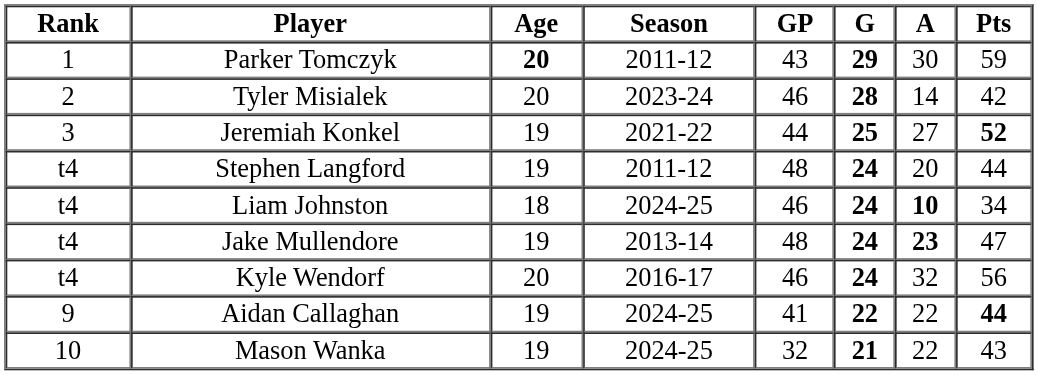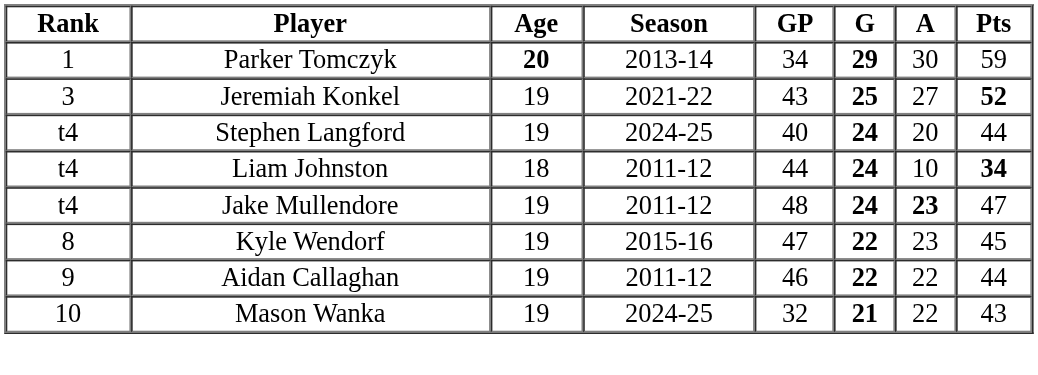(669, 59) 2011-12 -> (669, 59) 2013-14
(795, 59) 43 -> (795, 59) 34
- row: (68, 96)
(795, 132) 44 -> (795, 96) 43
(669, 168) 2011-12 -> (669, 132) 2024-25
(795, 168) 48 -> (795, 132) 40
(669, 204) 2024-25 -> (669, 168) 2011-12
(795, 204) 46 -> (795, 168) 44
(925, 204) bold -> (925, 168) normal
(994, 204) normal -> (994, 168) bold
(669, 241) 2013-14 -> (669, 204) 2011-12
- row: (68, 277)
+ row: (68, 241)
(669, 313) 2024-25 -> (669, 277) 2011-12
(795, 313) 41 -> (795, 277) 46
(994, 313) bold -> (994, 277) normal
